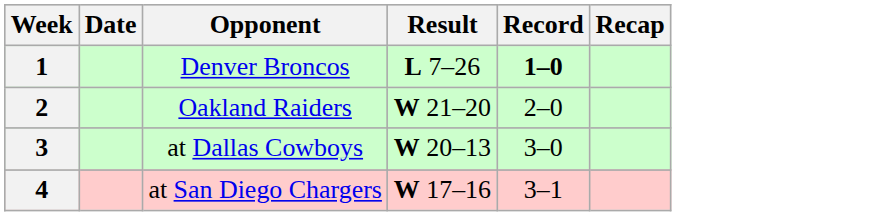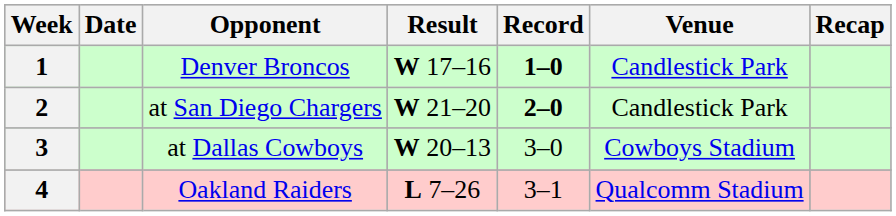+ column: (700, 25)
(442, 66) L 7–26 -> (442, 66) W 17–16
(265, 107) Oakland Raiders -> (265, 107) at San Diego Chargers
(543, 107) normal -> (543, 107) bold
(265, 189) at San Diego Chargers -> (265, 189) Oakland Raiders
(442, 189) W 17–16 -> (442, 189) L 7–26
